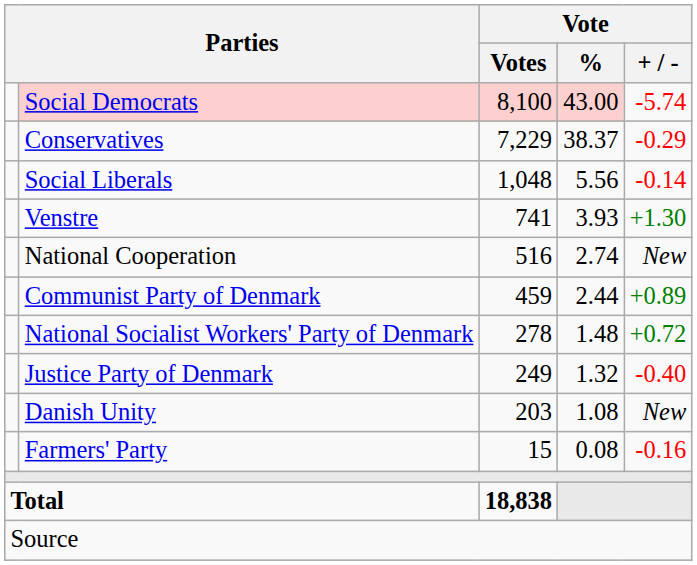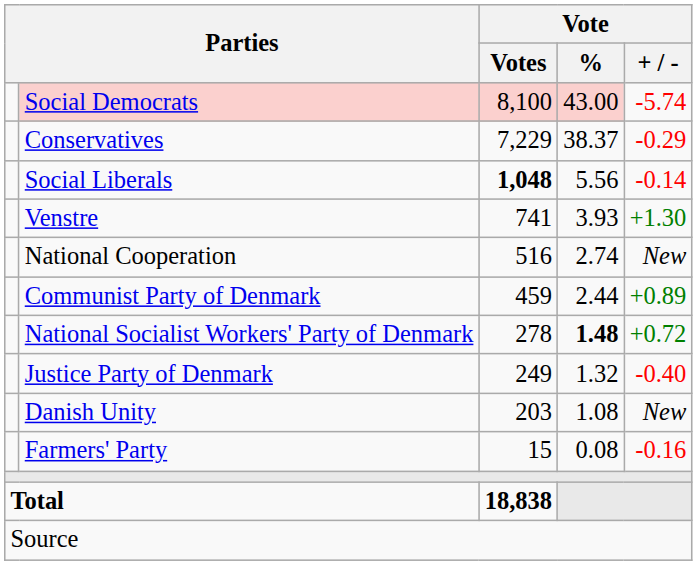(524, 179) normal -> (524, 179) bold
(597, 334) normal -> (597, 334) bold
